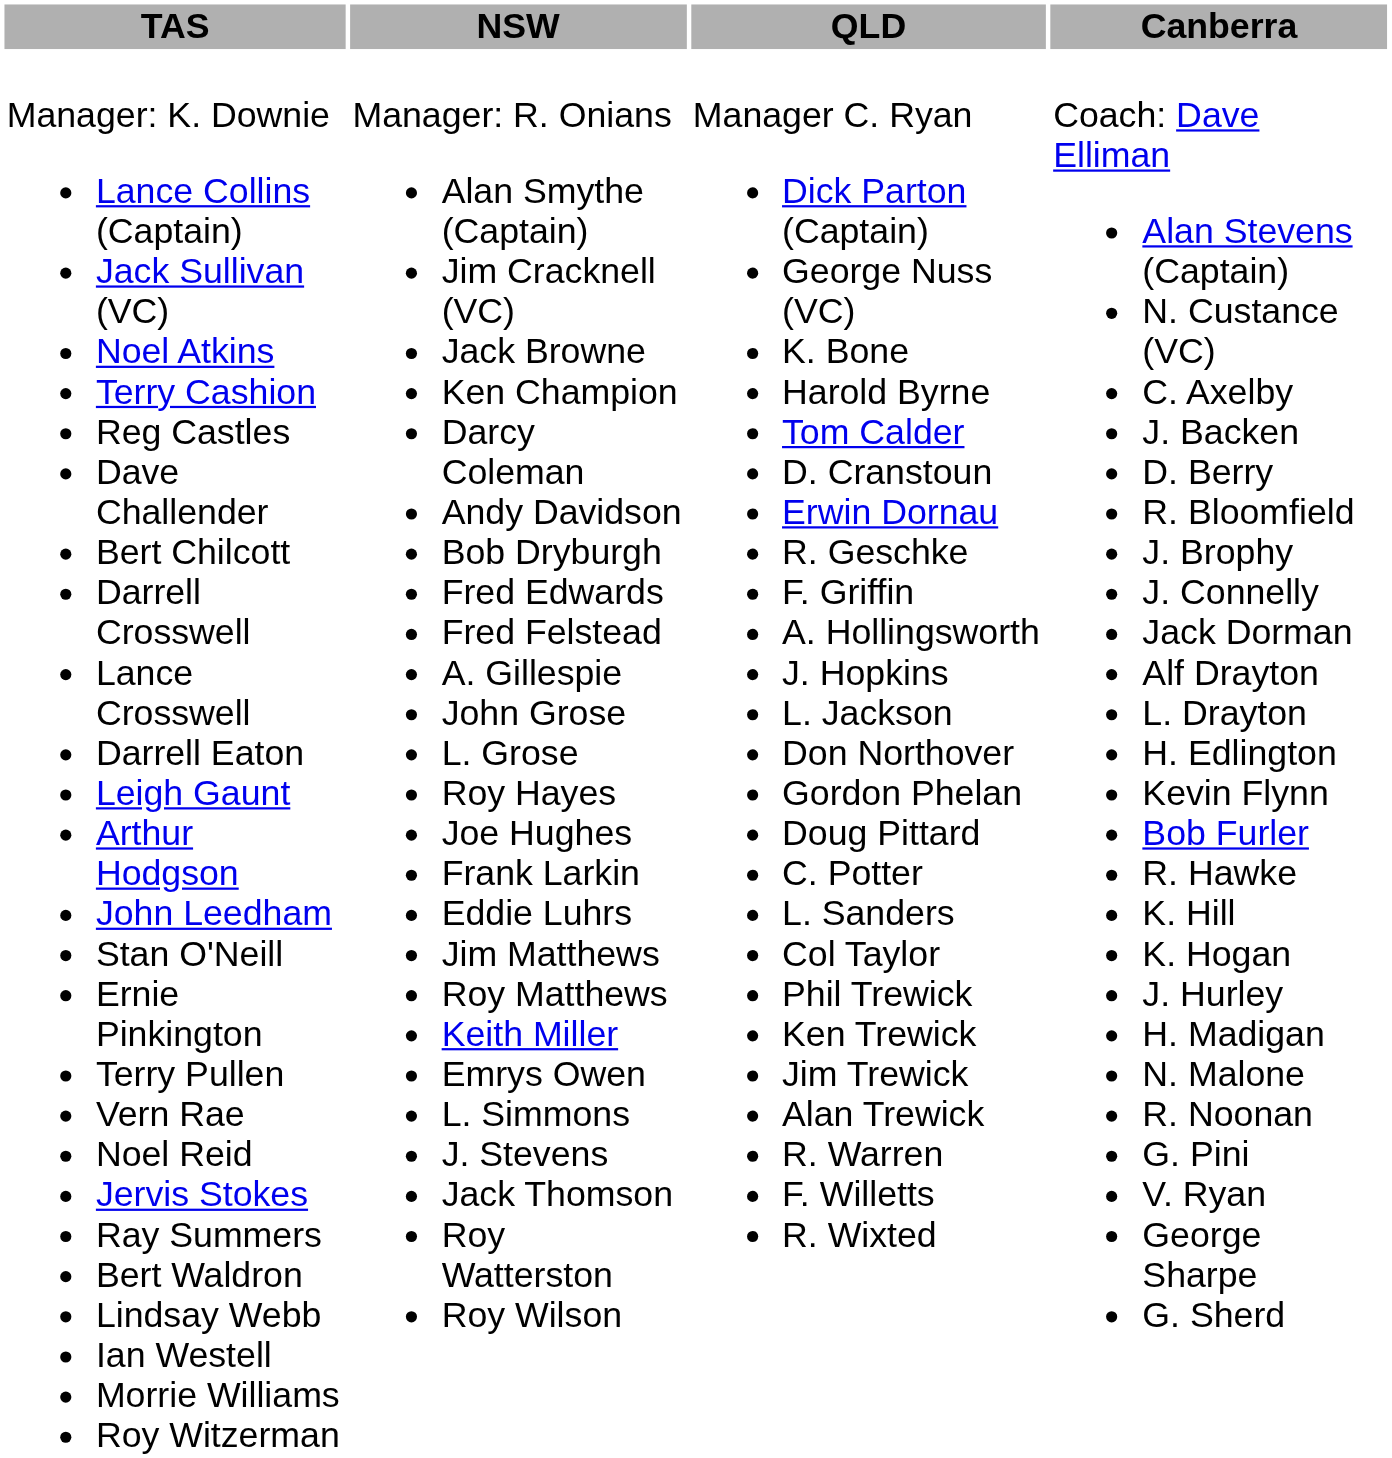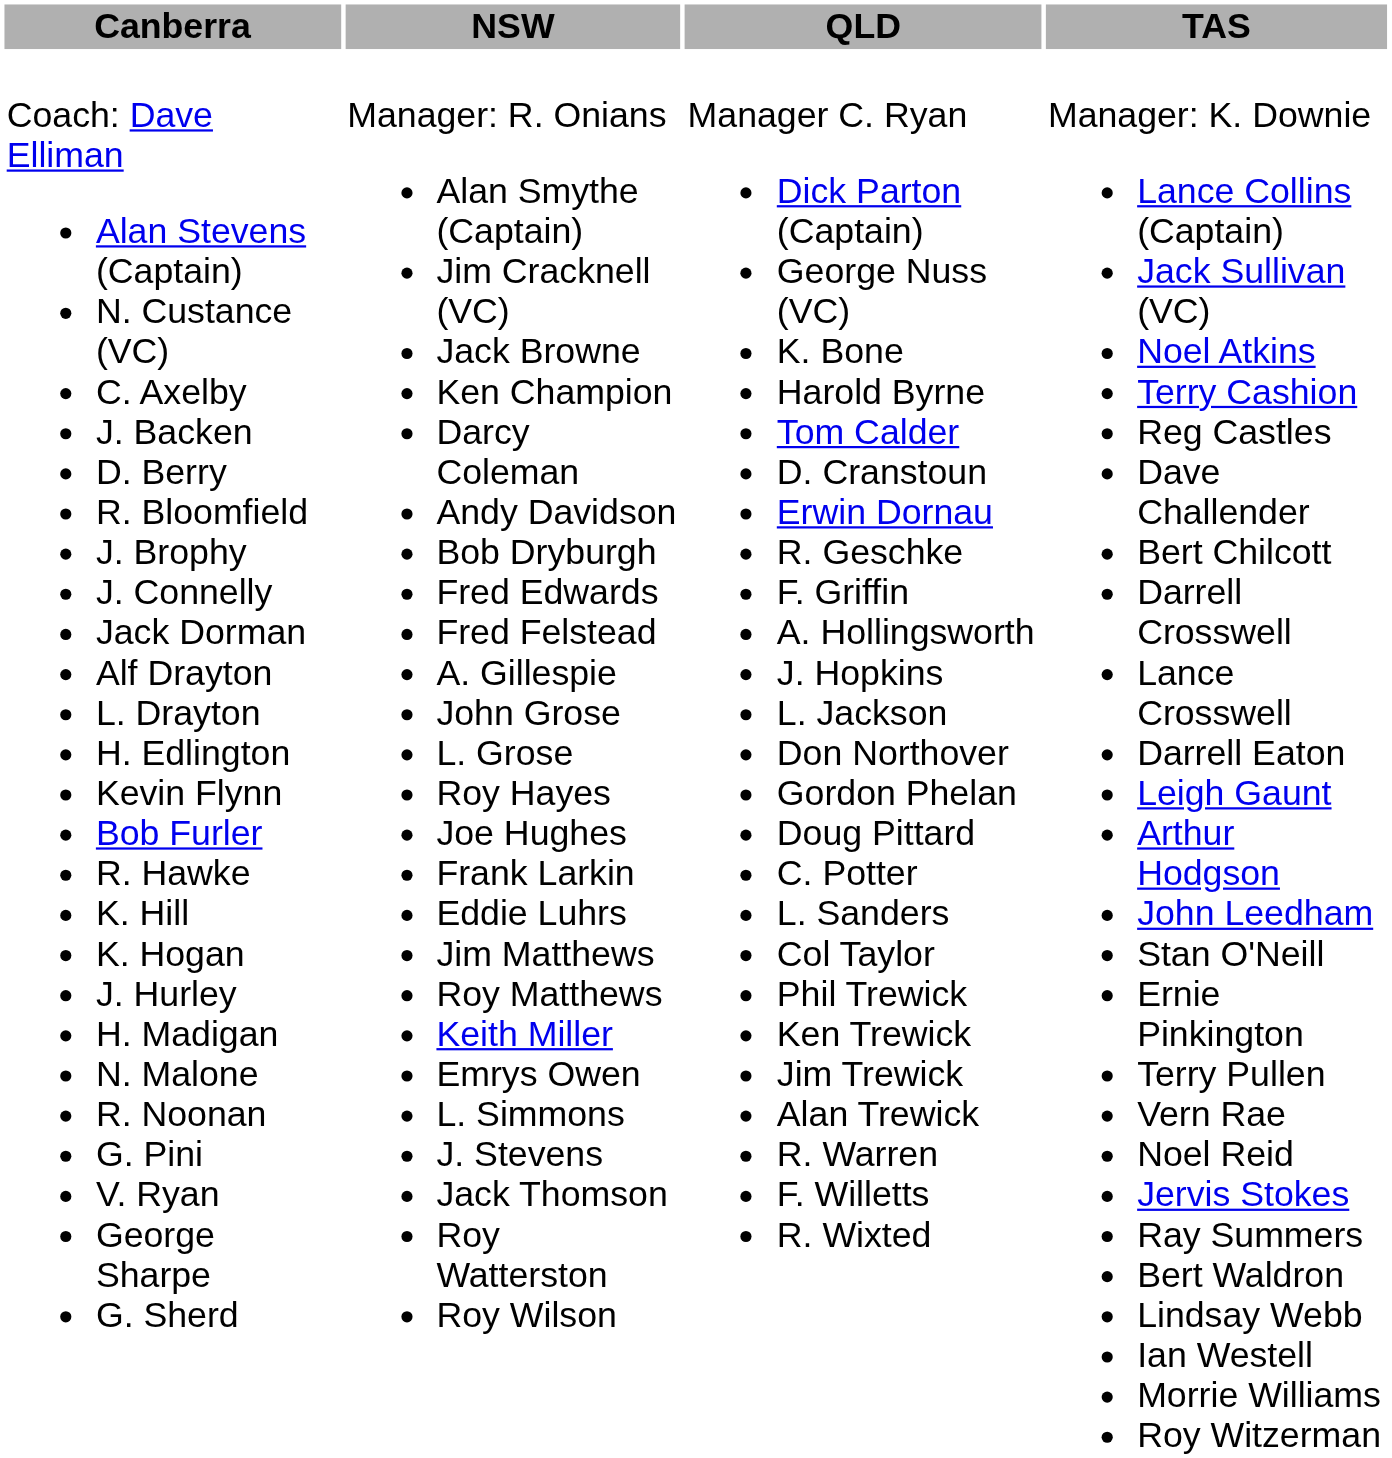columns swapped: (175, 26) <-> (1219, 26)
